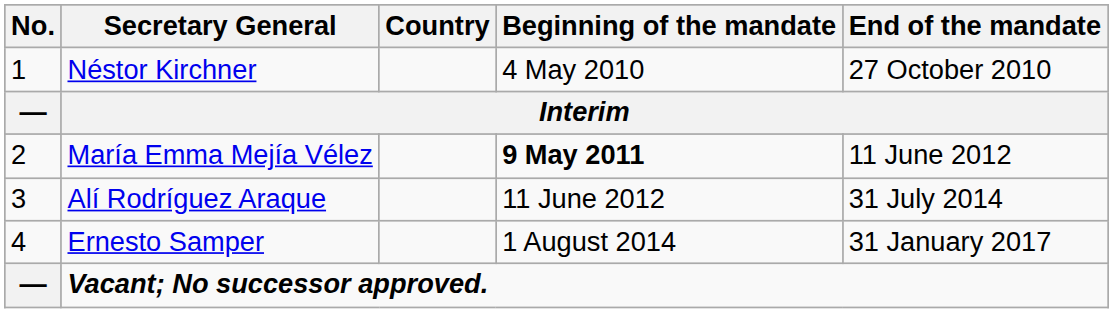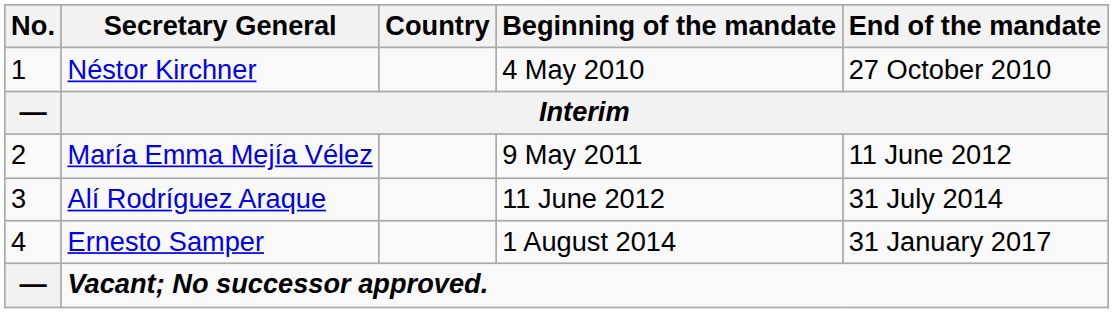(573, 155) bold -> (572, 155) normal
